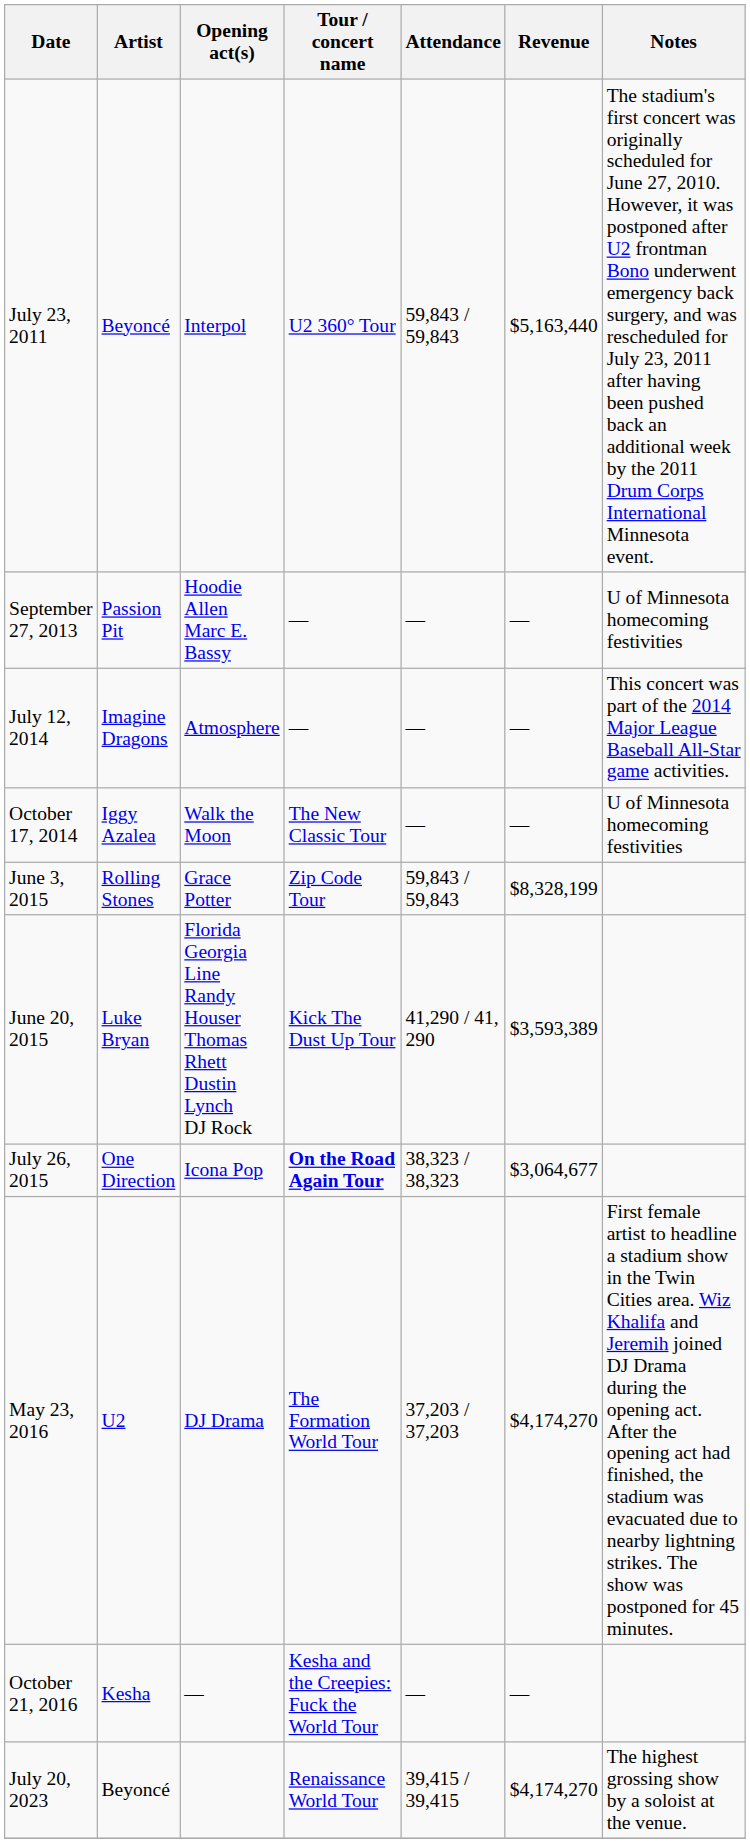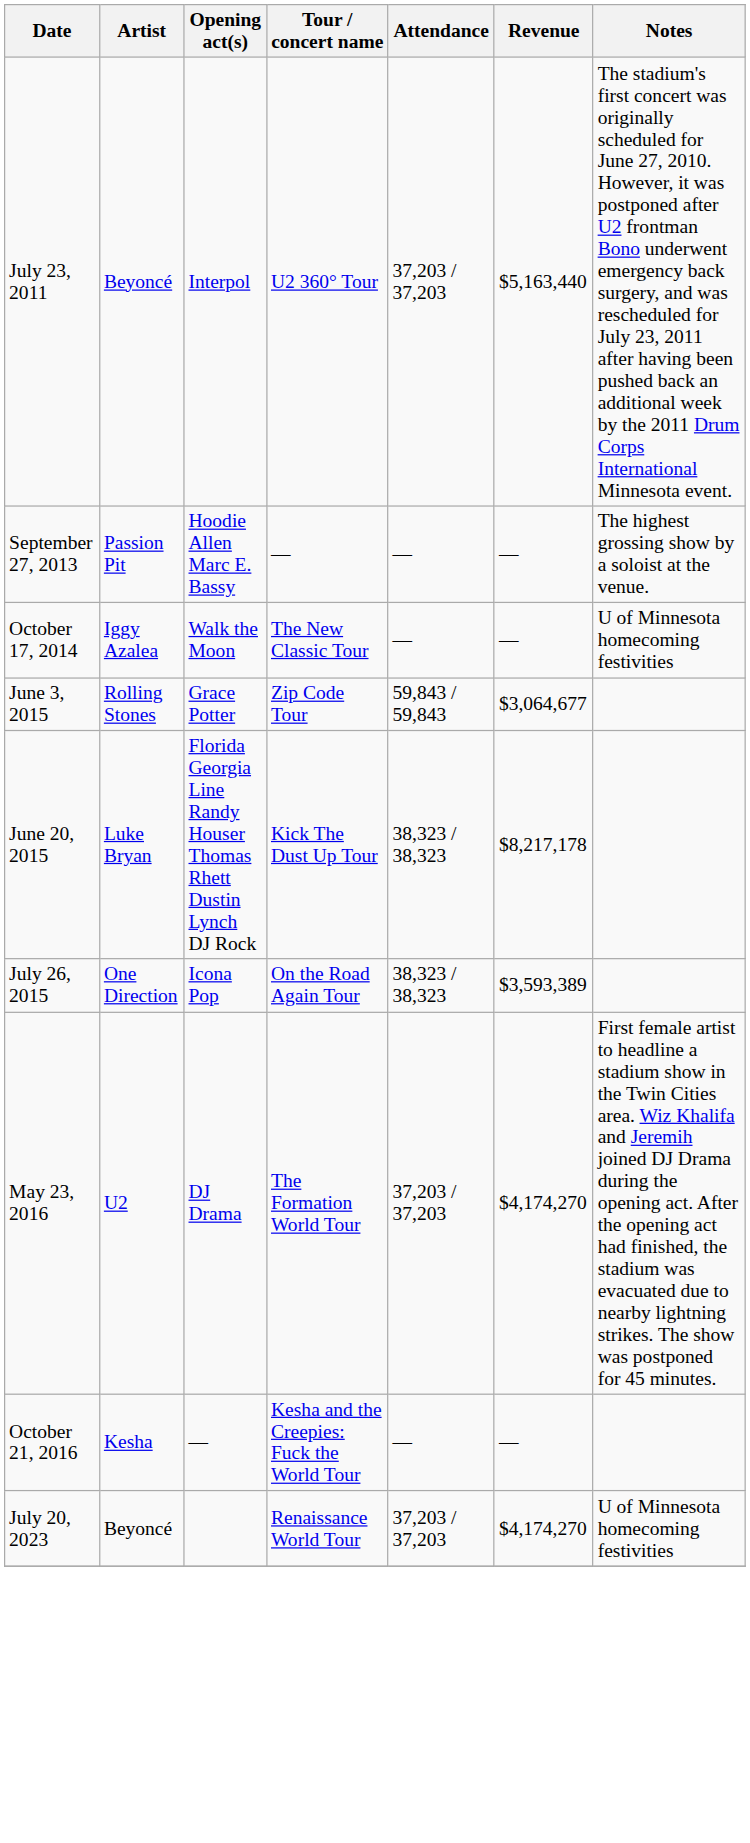(437, 325) 59,843 / 59,843 -> (425, 281) 37,203 / 37,203
(668, 619) U of Minnesota homecoming festivities -> (666, 554) The highest grossing show by a soloist at the venue.
- row: (40, 727)
(554, 888) $8,328,199 -> (543, 703) $3,064,677
(452, 1029) 41,290 / 41, 290 -> (425, 844) 38,323 / 38,323
(554, 1029) $3,593,389 -> (543, 844) $8,217,178
(342, 1169) bold -> (320, 985) normal
(554, 1169) $3,064,677 -> (543, 985) $3,593,389
(437, 1789) 39,415 / 39,415 -> (425, 1528) 37,203 / 37,203
(663, 1789) The highest grossing show by a soloist at the venue. -> (659, 1528) U of Minnesota homecoming festivities
